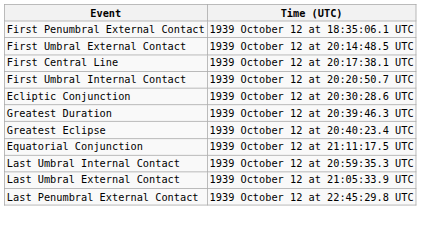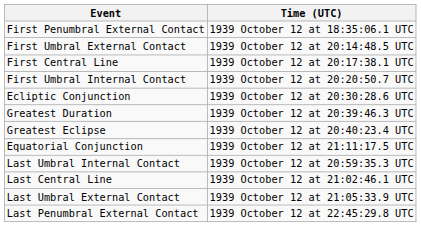+ row: (59, 180)
